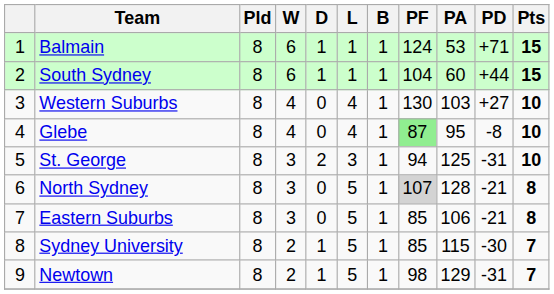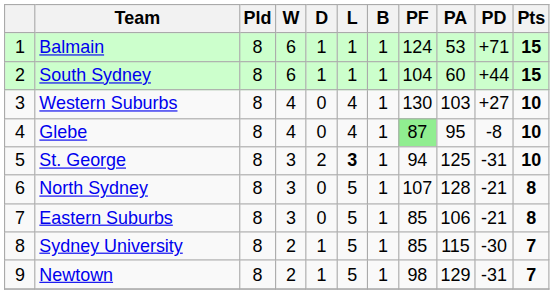(352, 160) normal -> (352, 160) bold
(417, 189) lightgrey background -> (417, 189) no background
